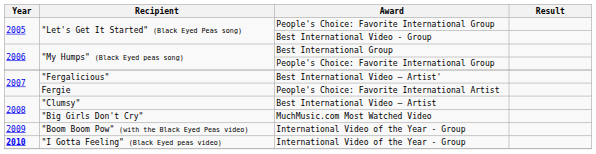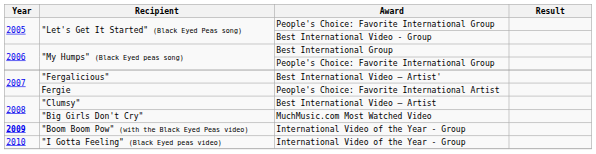(16, 129) normal -> (16, 129) bold
(16, 142) bold -> (16, 142) normal
